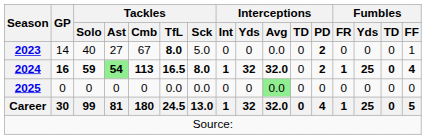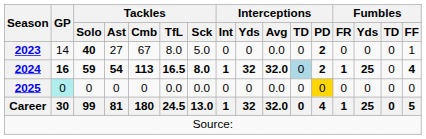(89, 50) normal -> (89, 50) bold
(174, 50) bold -> (174, 50) normal
(116, 69) lightgreen background -> (116, 69) no background
(301, 69) no background -> (301, 69) lightblue background
(391, 69) bold -> (391, 69) normal
(62, 87) no background -> (62, 87) paleturquoise background
(277, 87) lightgreen background -> (277, 87) no background
(322, 87) no background -> (322, 87) gold background
